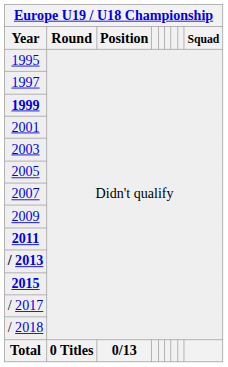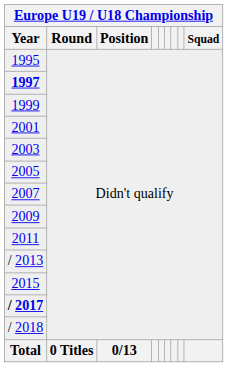(25, 82) normal -> (25, 82) bold
(25, 104) bold -> (25, 104) normal
(25, 238) bold -> (25, 238) normal
(25, 261) bold -> (25, 261) normal
(25, 283) bold -> (25, 283) normal
(25, 305) normal -> (25, 305) bold
